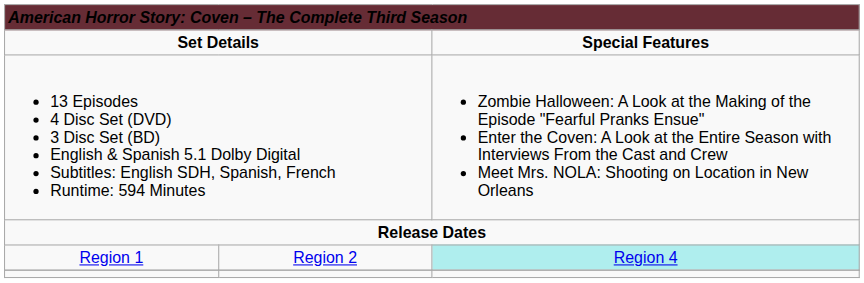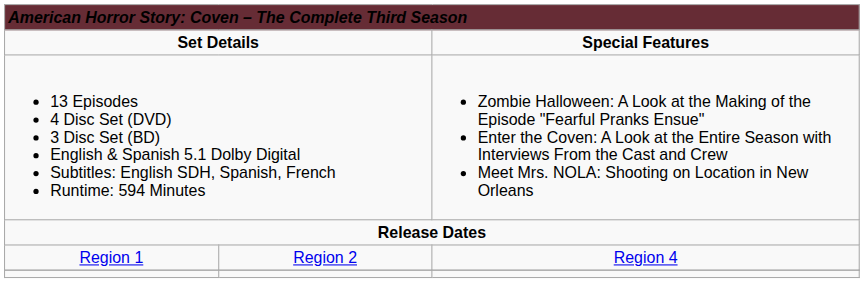(646, 257) paleturquoise background -> (646, 257) no background
